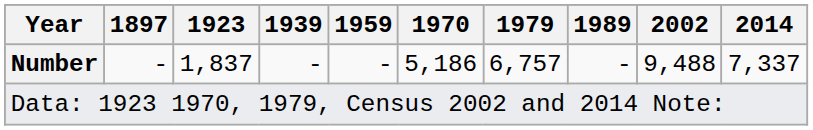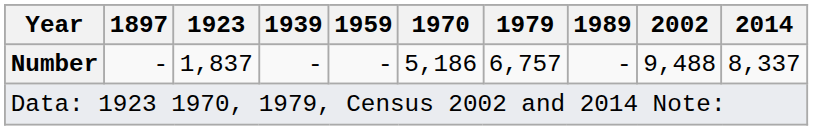(764, 64) 7,337 -> (764, 64) 8,337
